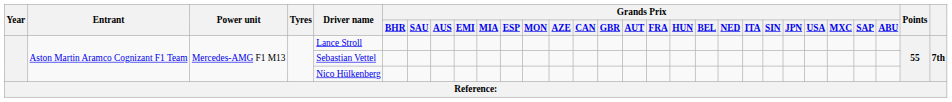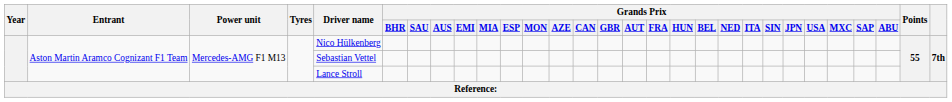(339, 43) Lance Stroll -> (348, 43) Nico Hülkenberg
(348, 74) Nico Hülkenberg -> (339, 74) Lance Stroll
